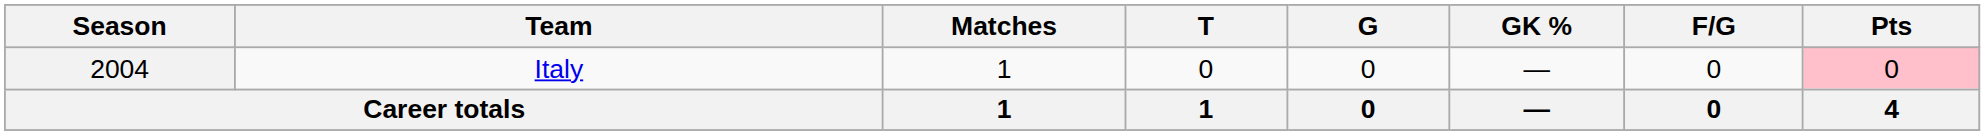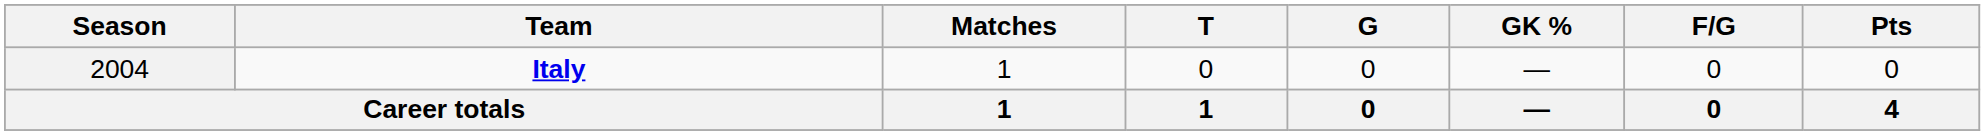(559, 68) normal -> (559, 68) bold
(1892, 68) pink background -> (1892, 68) no background
